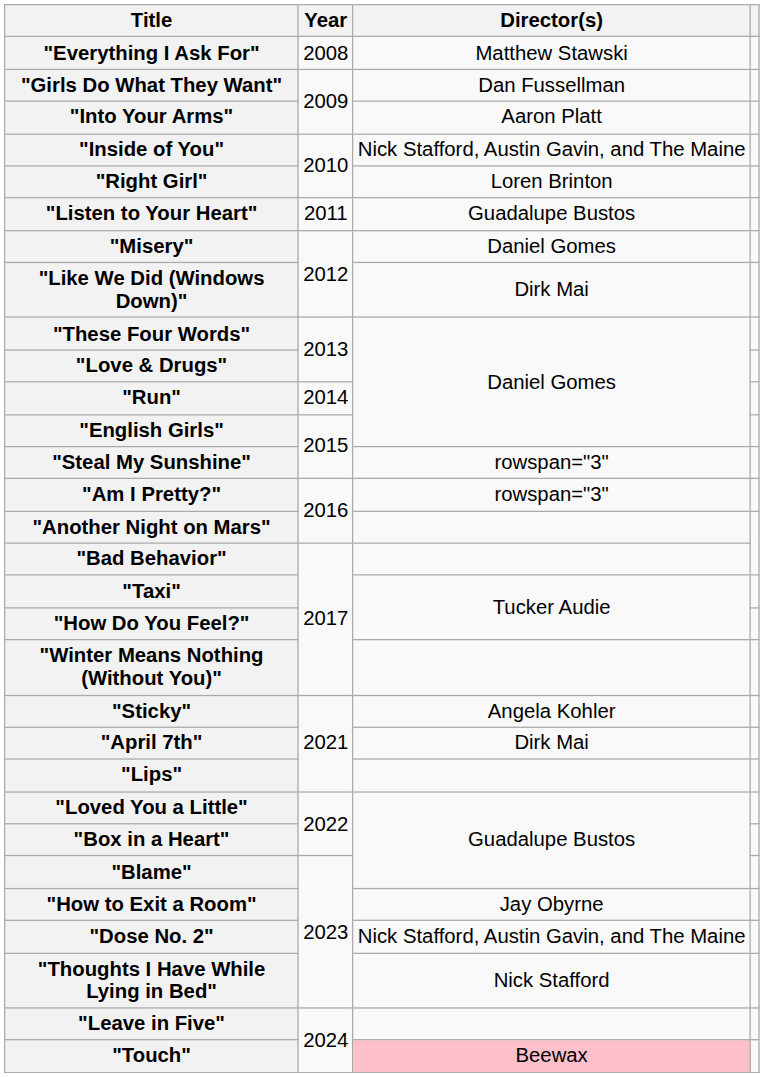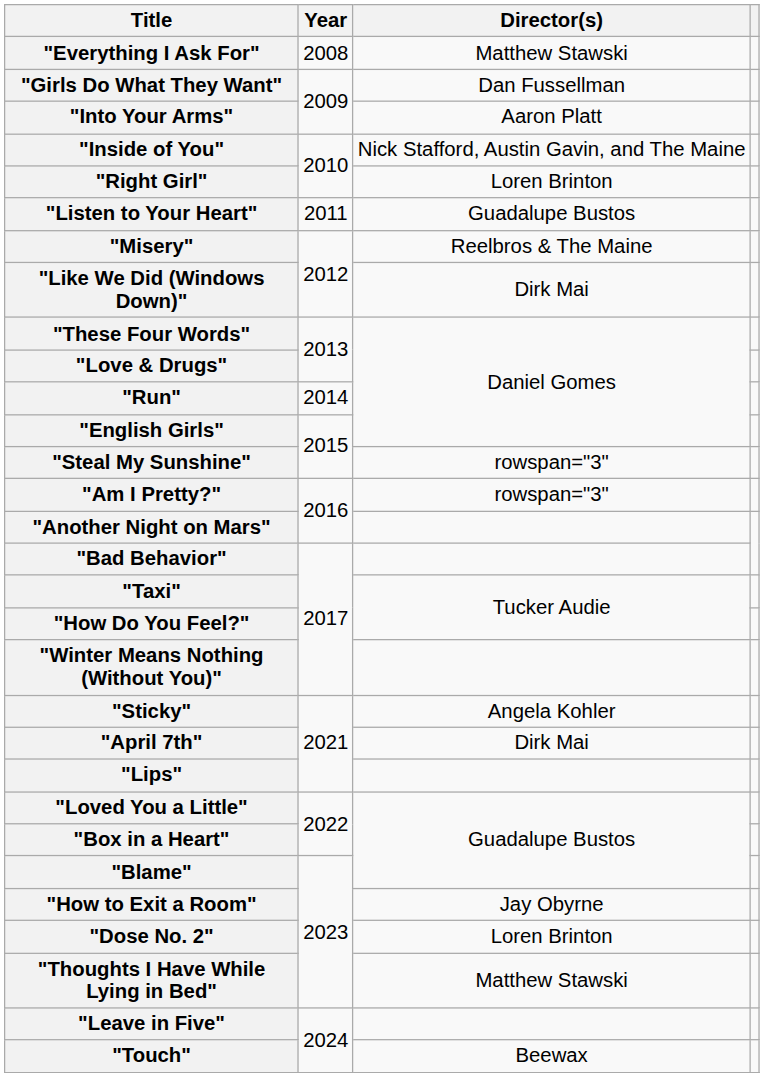(552, 246) Daniel Gomes -> (552, 246) Reelbros & The Maine
(552, 936) Nick Stafford, Austin Gavin, and The Maine -> (552, 936) Loren Brinton
(552, 980) Nick Stafford -> (552, 980) Matthew Stawski
(552, 1055) pink background -> (552, 1055) no background
